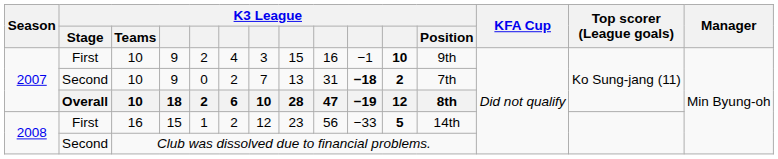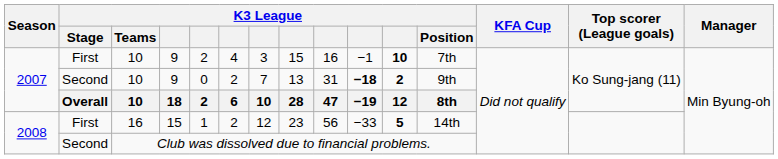(447, 58) 9th -> (447, 58) 7th
(447, 80) 7th -> (447, 80) 9th
